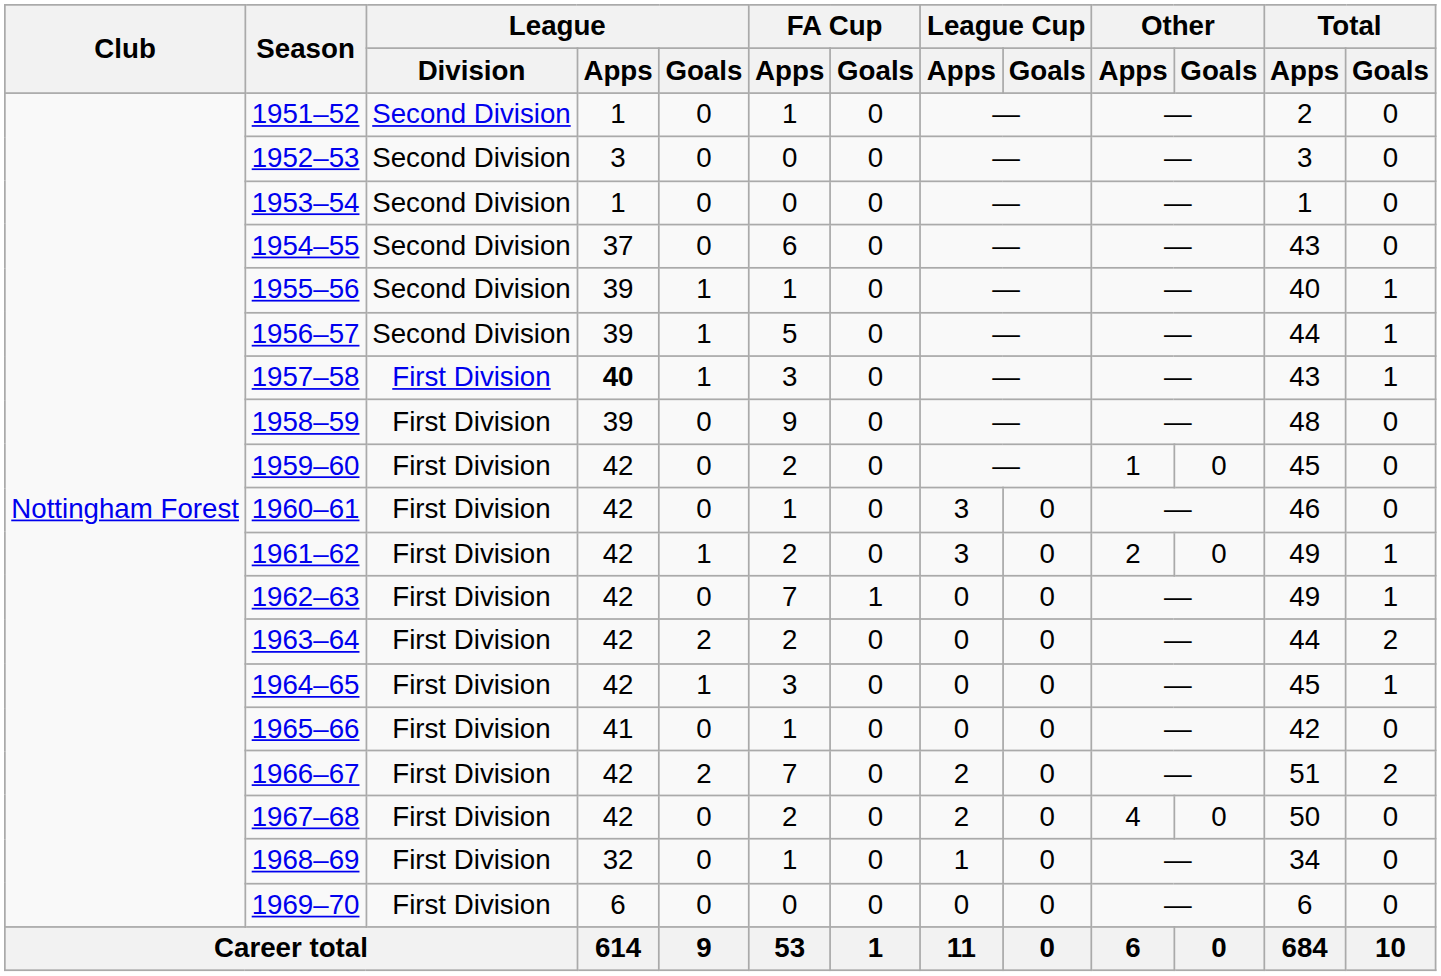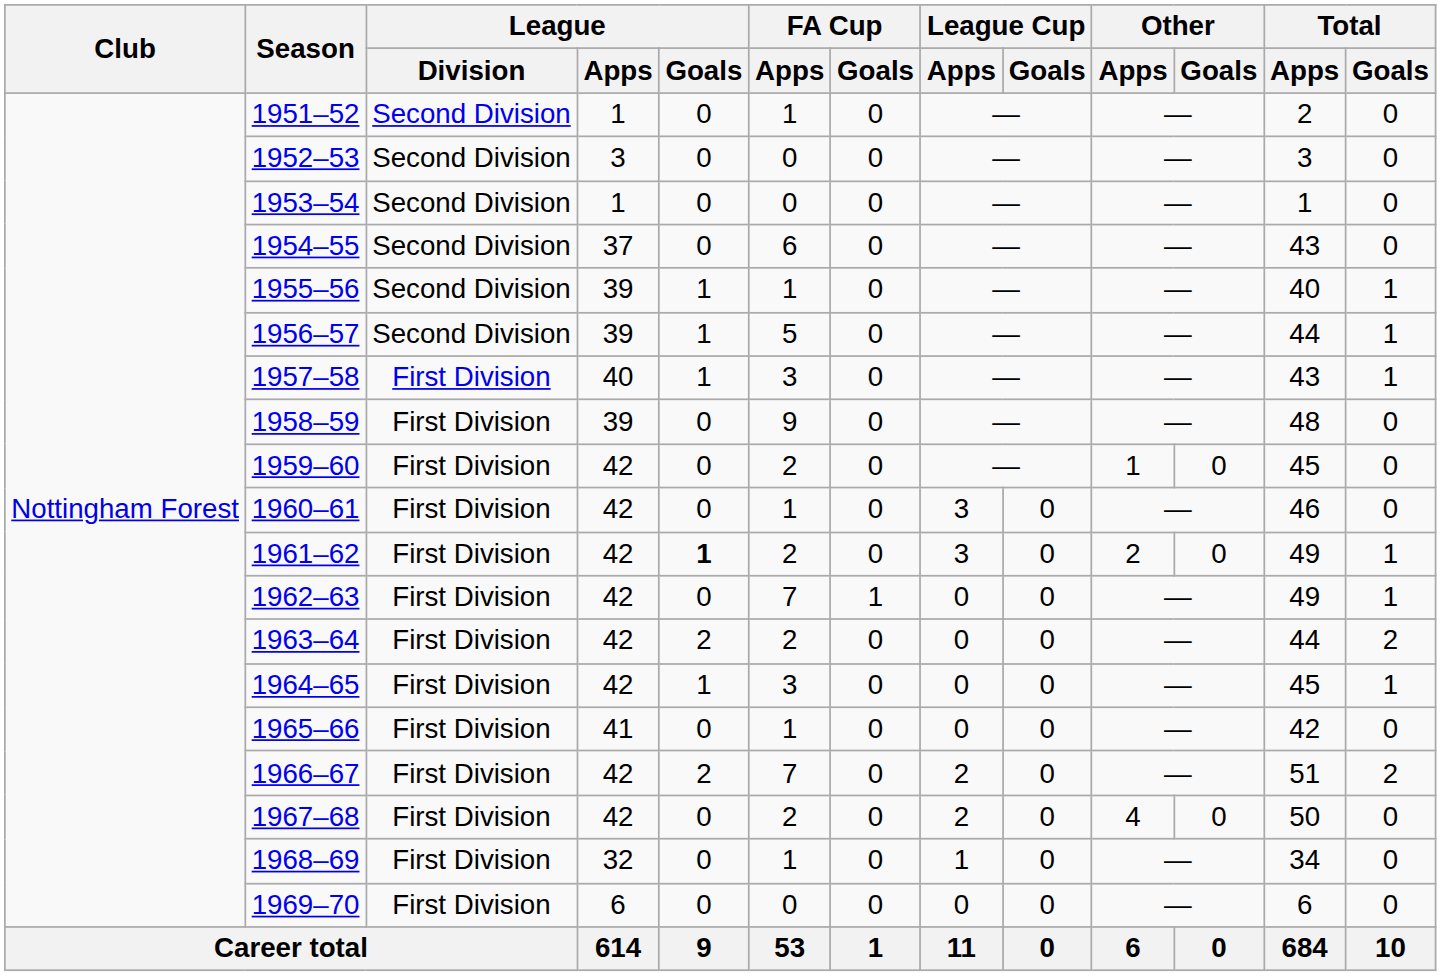(618, 377) bold -> (618, 377) normal
(704, 553) normal -> (704, 553) bold
